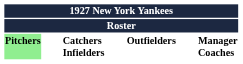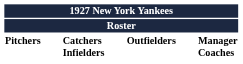(23, 40) lightgreen background -> (23, 40) no background
